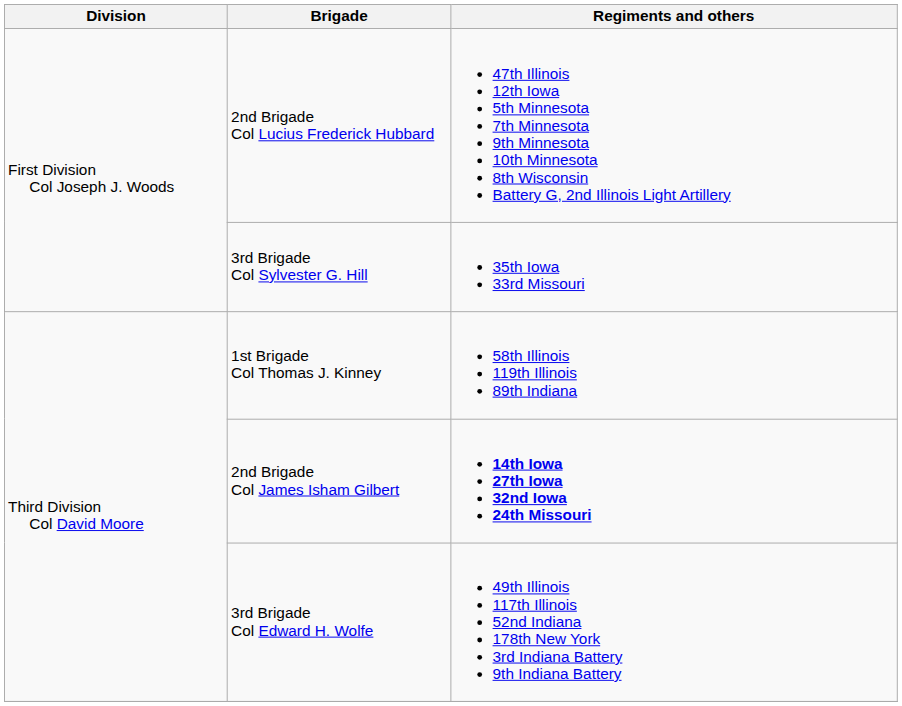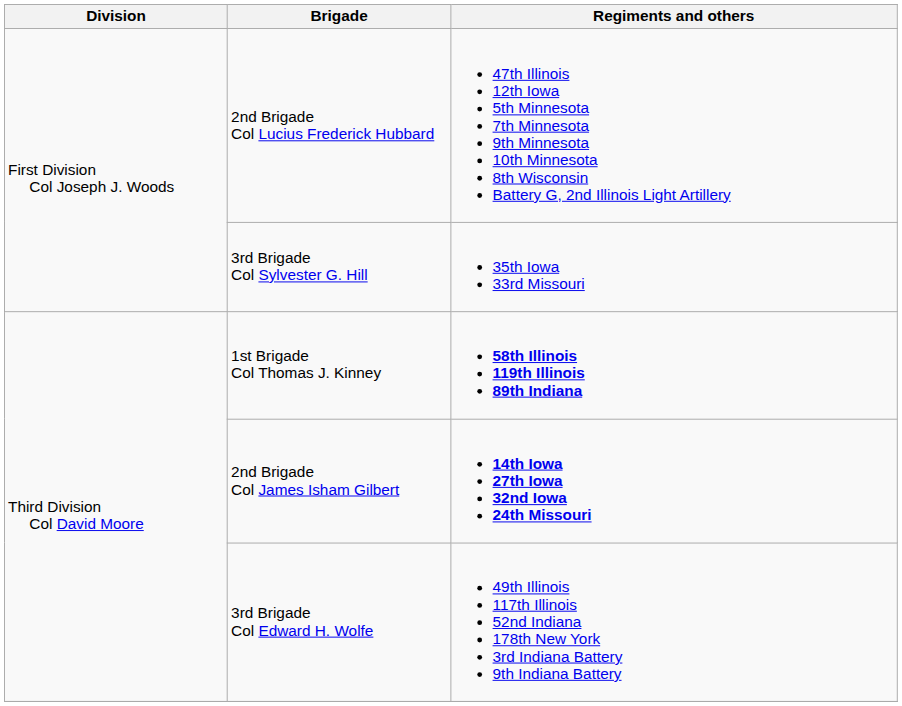(674, 374) normal -> (674, 374) bold
